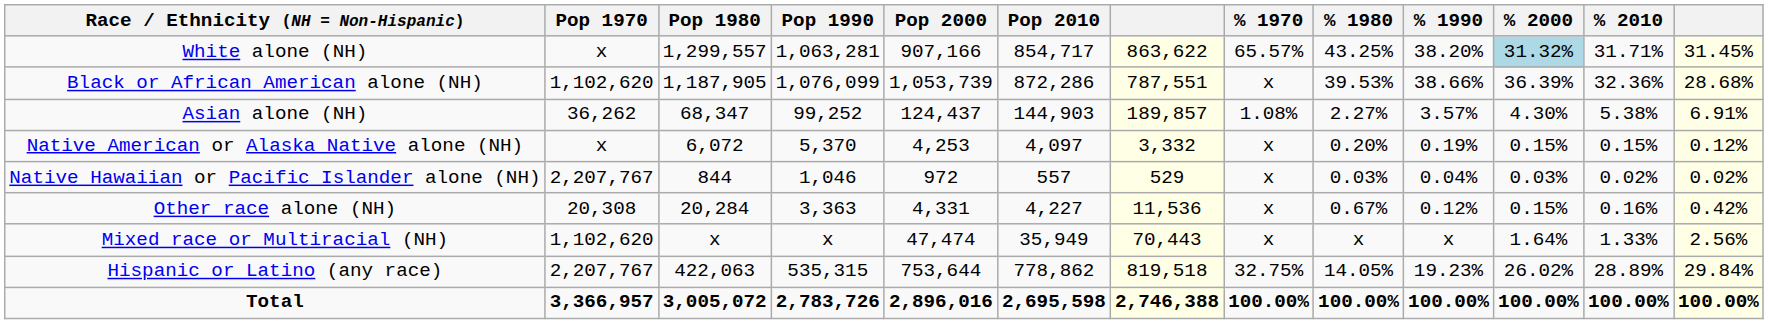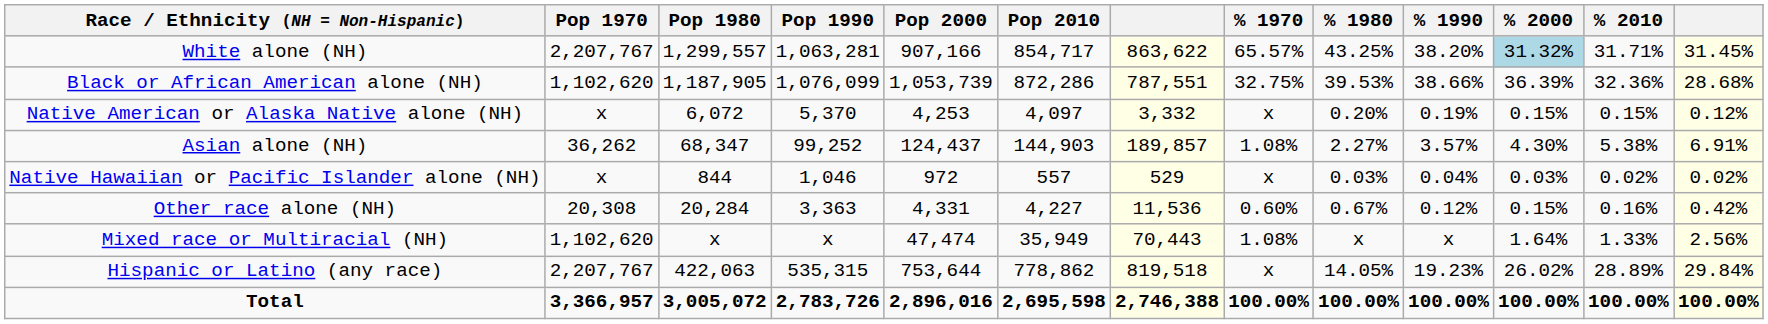(602, 52) x -> (602, 52) 2,207,767
(1269, 83) x -> (1269, 83) 32.75%
rows swapped: (275, 146) <-> (275, 114)
(602, 177) 2,207,767 -> (602, 177) x
(1269, 209) x -> (1269, 209) 0.60%
(1269, 240) x -> (1269, 240) 1.08%
(1269, 271) 32.75% -> (1269, 271) x
